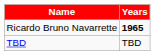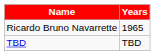(133, 27) bold -> (133, 27) normal
